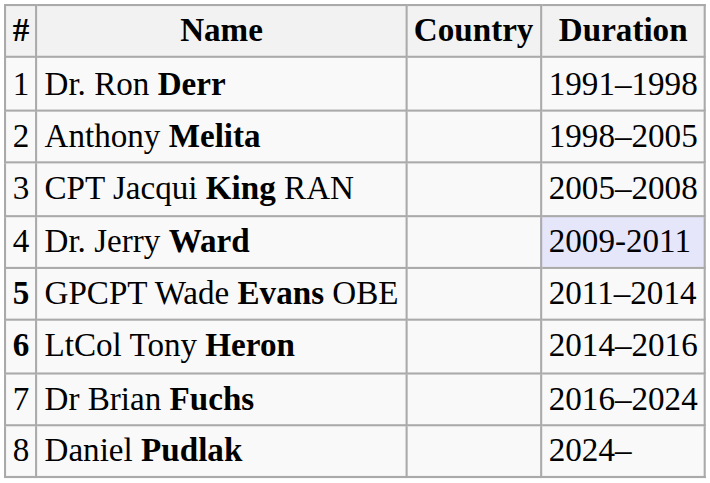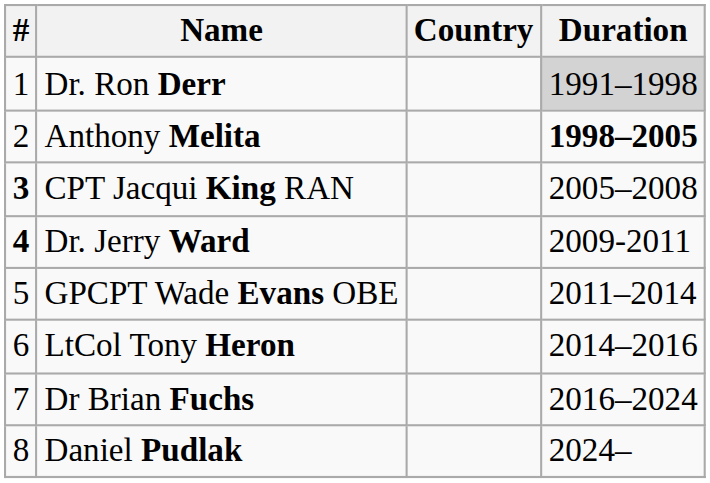(623, 83) no background -> (623, 83) lightgrey background
(623, 135) normal -> (623, 135) bold
(21, 188) normal -> (21, 188) bold
(21, 240) normal -> (21, 240) bold
(620, 240) lavender background -> (620, 240) no background
(21, 293) bold -> (21, 293) normal
(21, 345) bold -> (21, 345) normal
